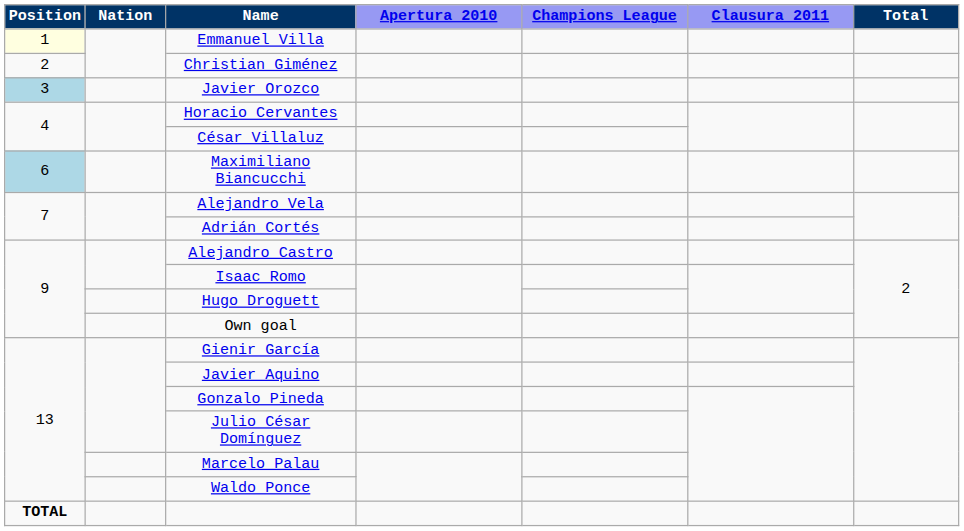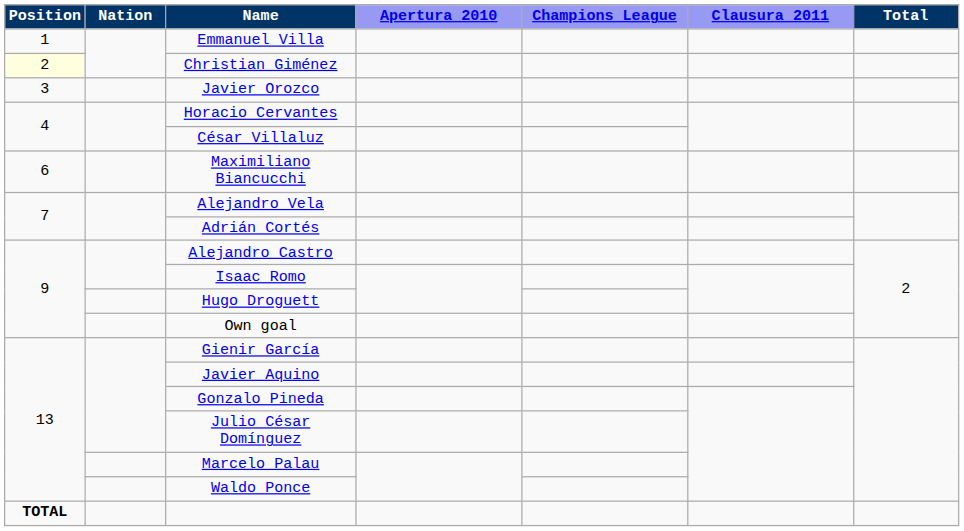(45, 41) lightyellow background -> (45, 41) no background
(45, 66) no background -> (45, 66) lightyellow background
(45, 90) lightblue background -> (45, 90) no background
(45, 172) lightblue background -> (45, 172) no background
